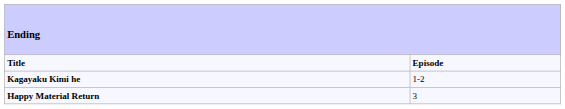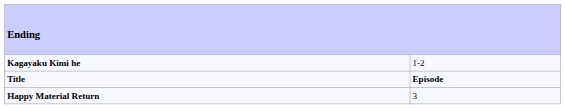rows swapped: (16, 63) <-> (44, 79)
